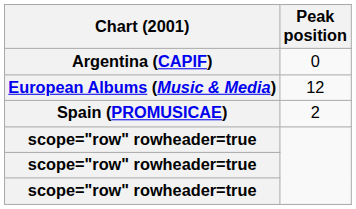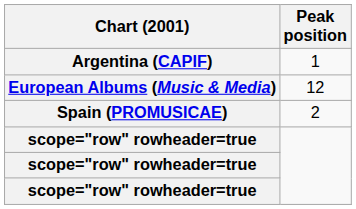(315, 61) 0 -> (315, 61) 1
